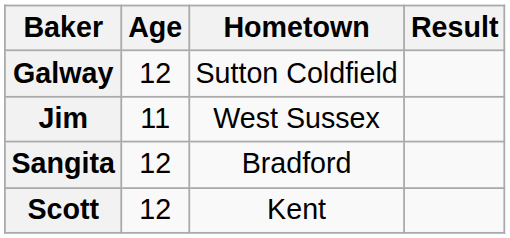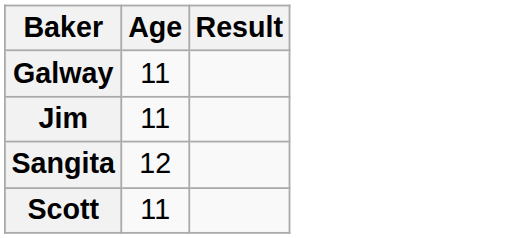- column: (297, 27)
(155, 73) 12 -> (155, 73) 11
(155, 209) 12 -> (155, 209) 11
